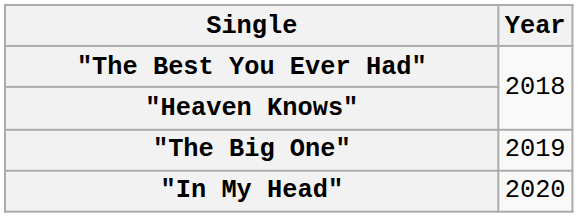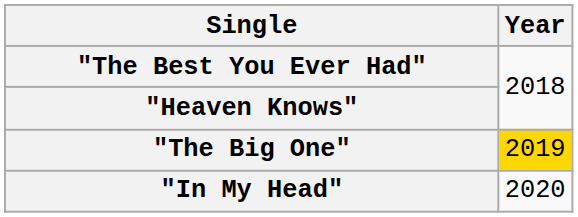(535, 150) no background -> (535, 150) gold background
